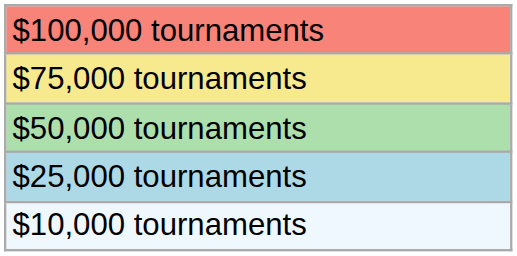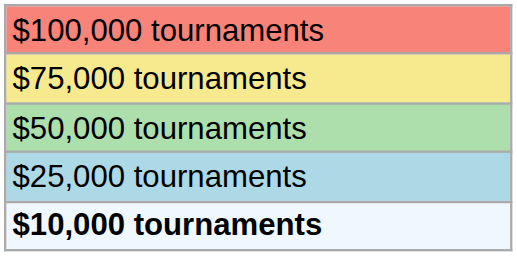(160, 226) normal -> (167, 226) bold
